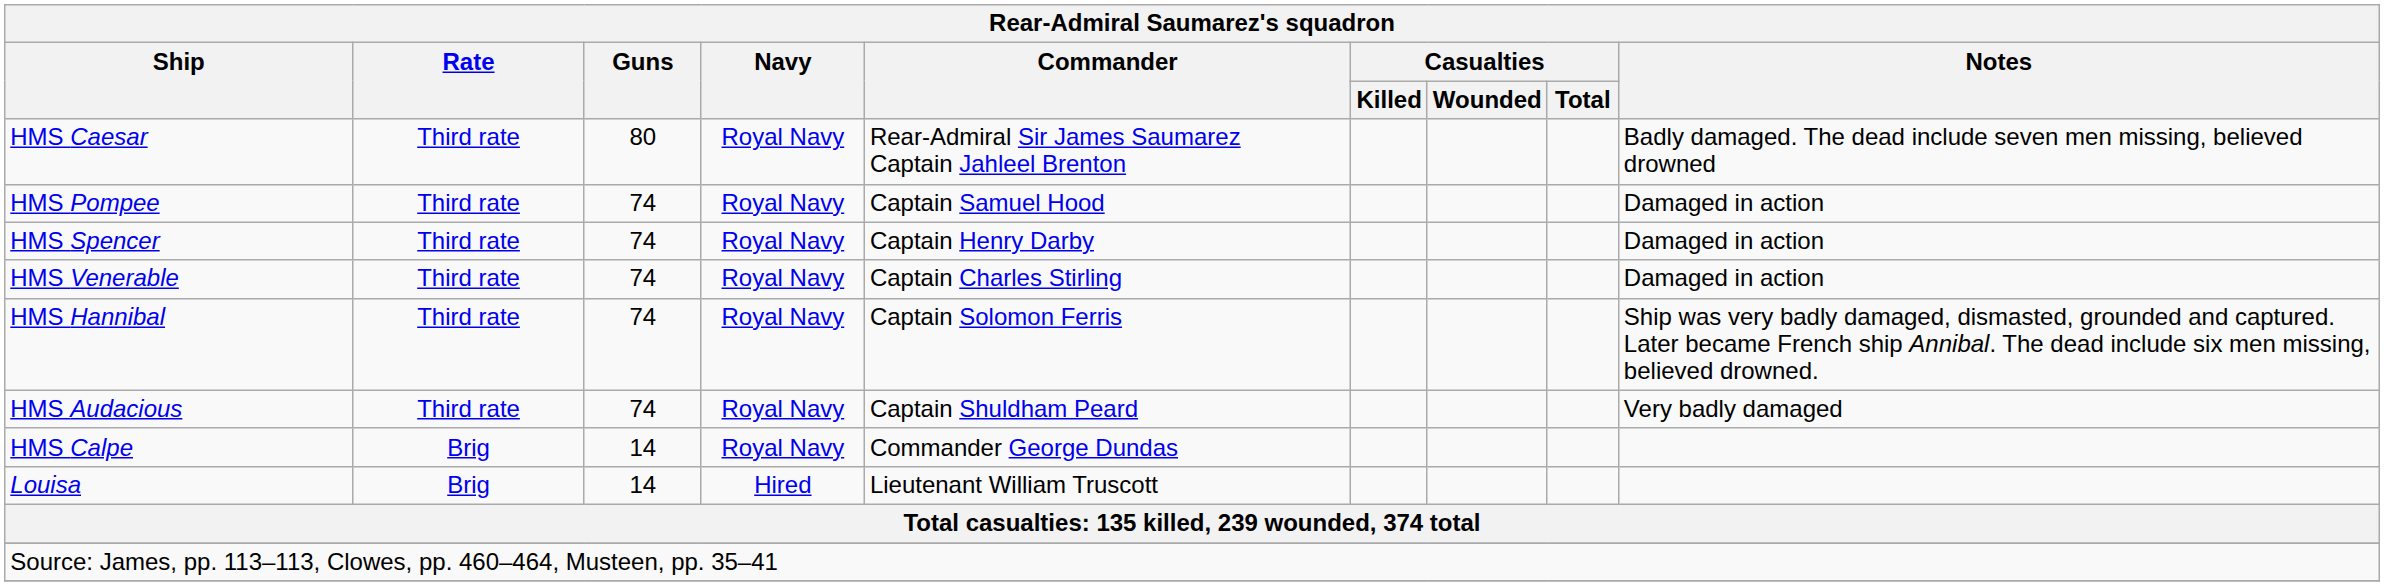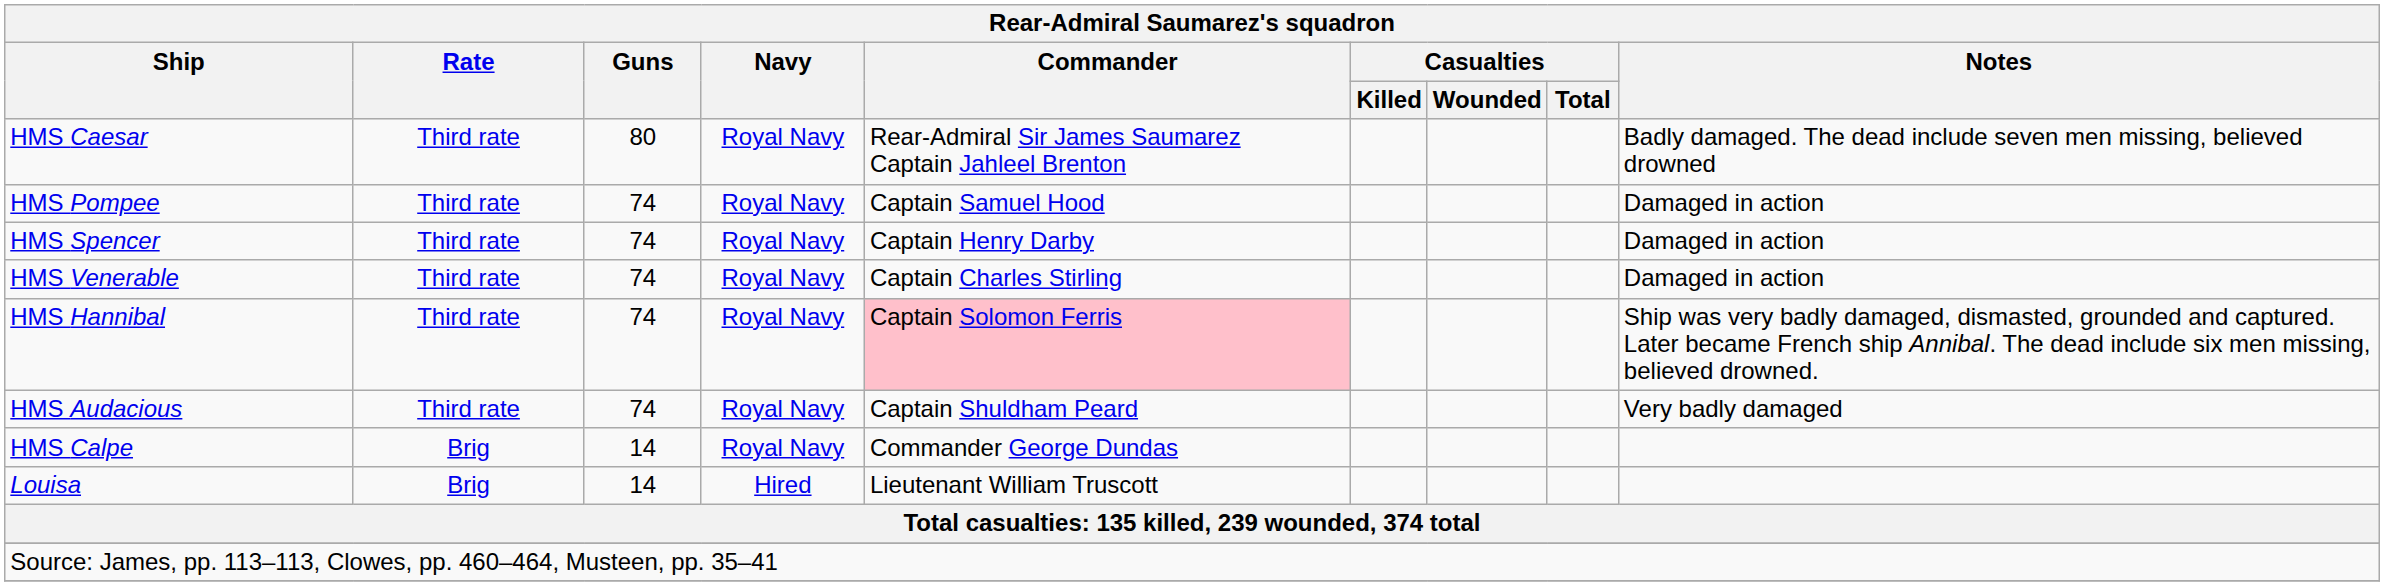(996, 316) no background -> (996, 316) pink background
